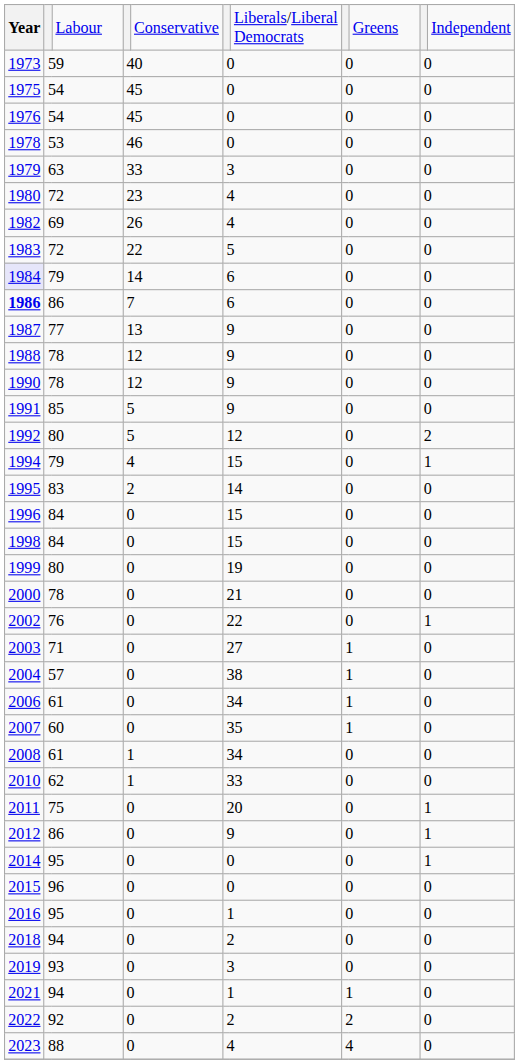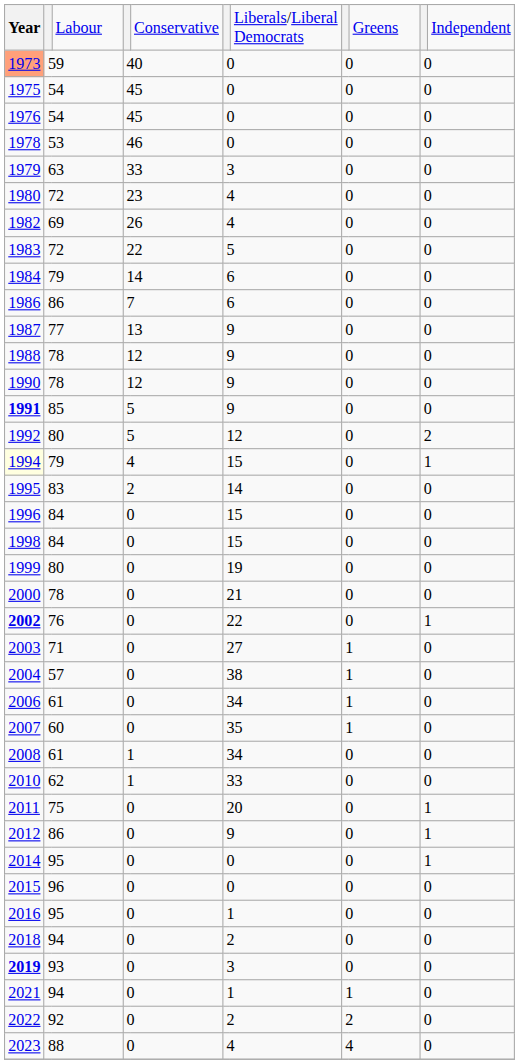(24, 63) no background -> (24, 63) lightsalmon background
(24, 276) lavender background -> (24, 276) no background
(24, 302) bold -> (24, 302) normal
(24, 408) normal -> (24, 408) bold
(24, 462) no background -> (24, 462) lightyellow background
(24, 621) normal -> (24, 621) bold
(24, 966) normal -> (24, 966) bold
